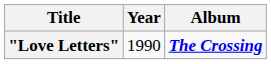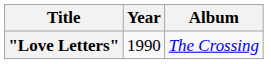(216, 44) bold -> (214, 44) normal
